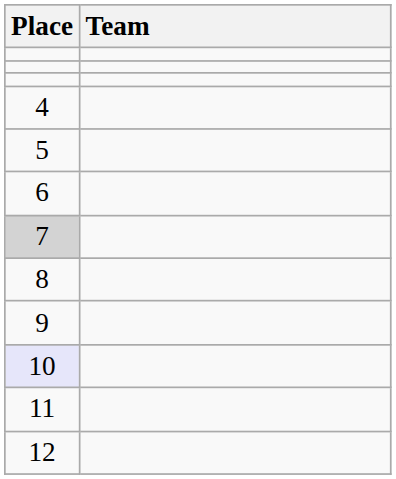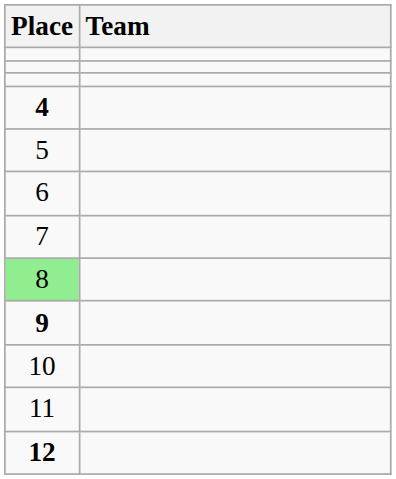(42, 106) normal -> (42, 106) bold
(42, 236) lightgrey background -> (42, 236) no background
(42, 279) no background -> (42, 279) lightgreen background
(42, 322) normal -> (42, 322) bold
(42, 365) lavender background -> (42, 365) no background
(42, 451) normal -> (42, 451) bold
